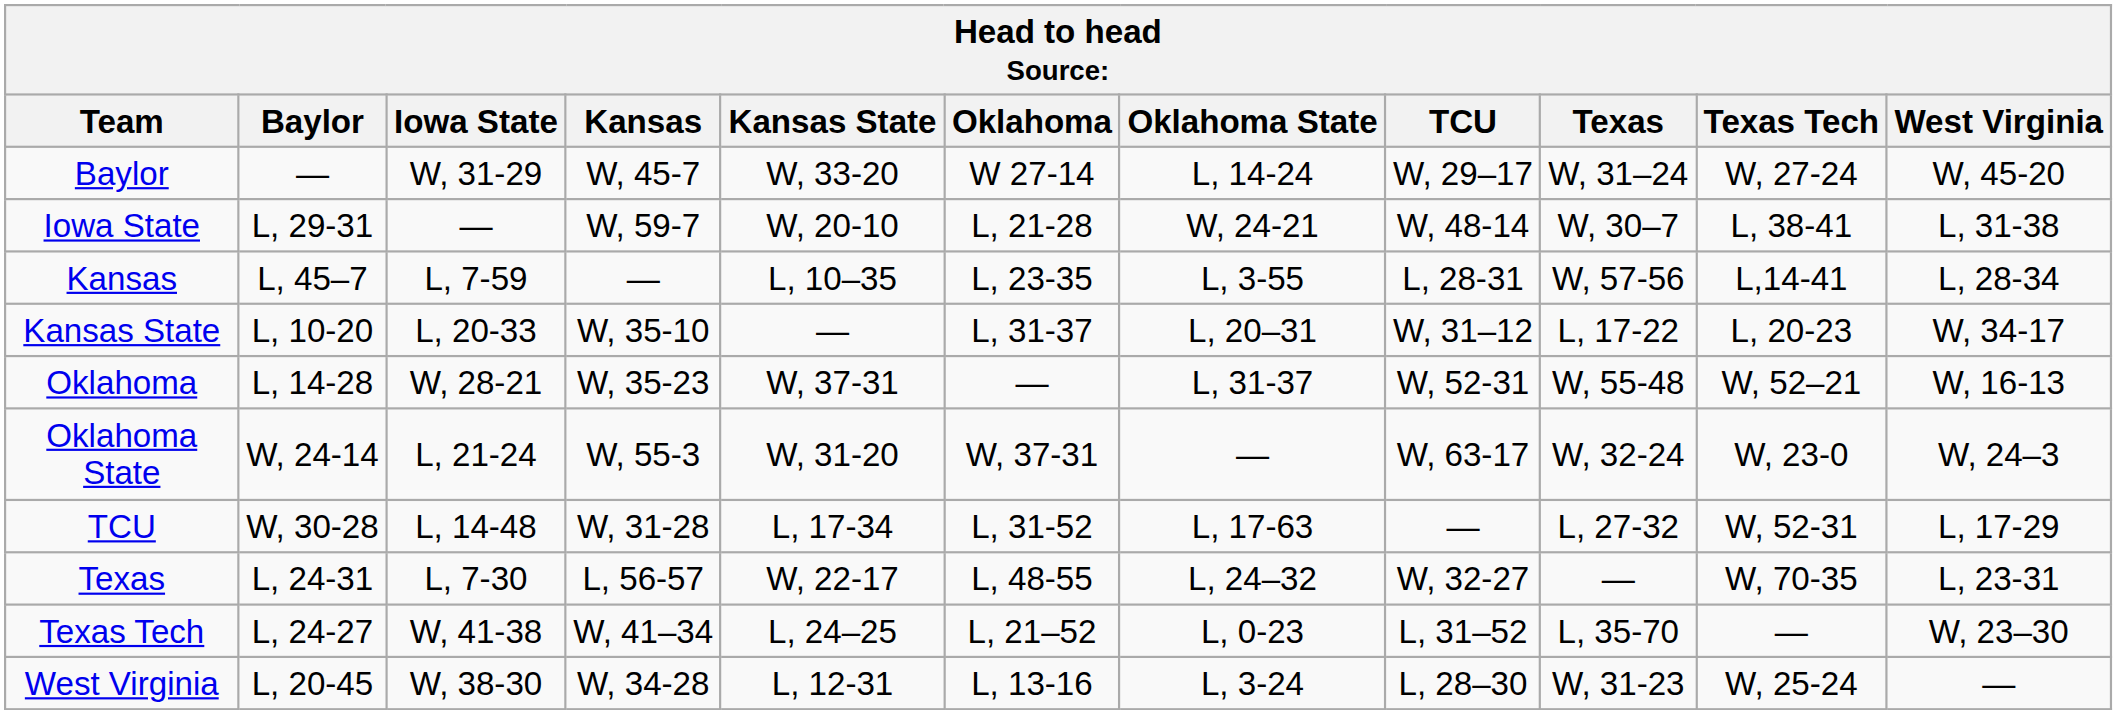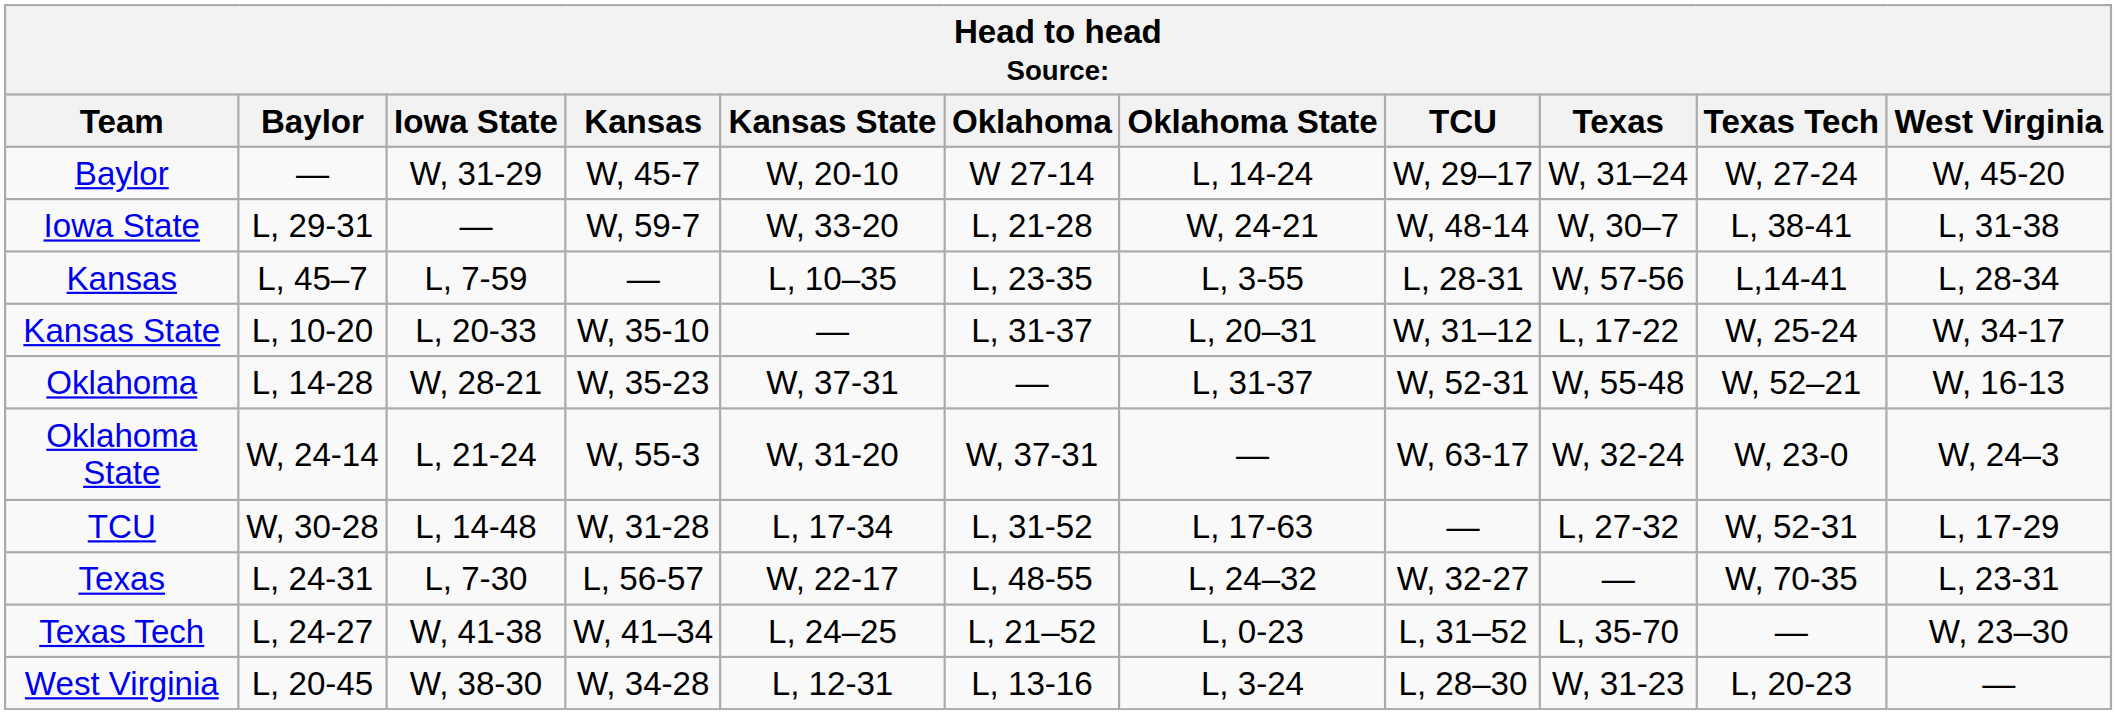(833, 173) W, 33-20 -> (833, 173) W, 20-10
(833, 226) W, 20-10 -> (833, 226) W, 33-20
(1791, 331) L, 20-23 -> (1791, 331) W, 25-24
(1791, 683) W, 25-24 -> (1791, 683) L, 20-23
